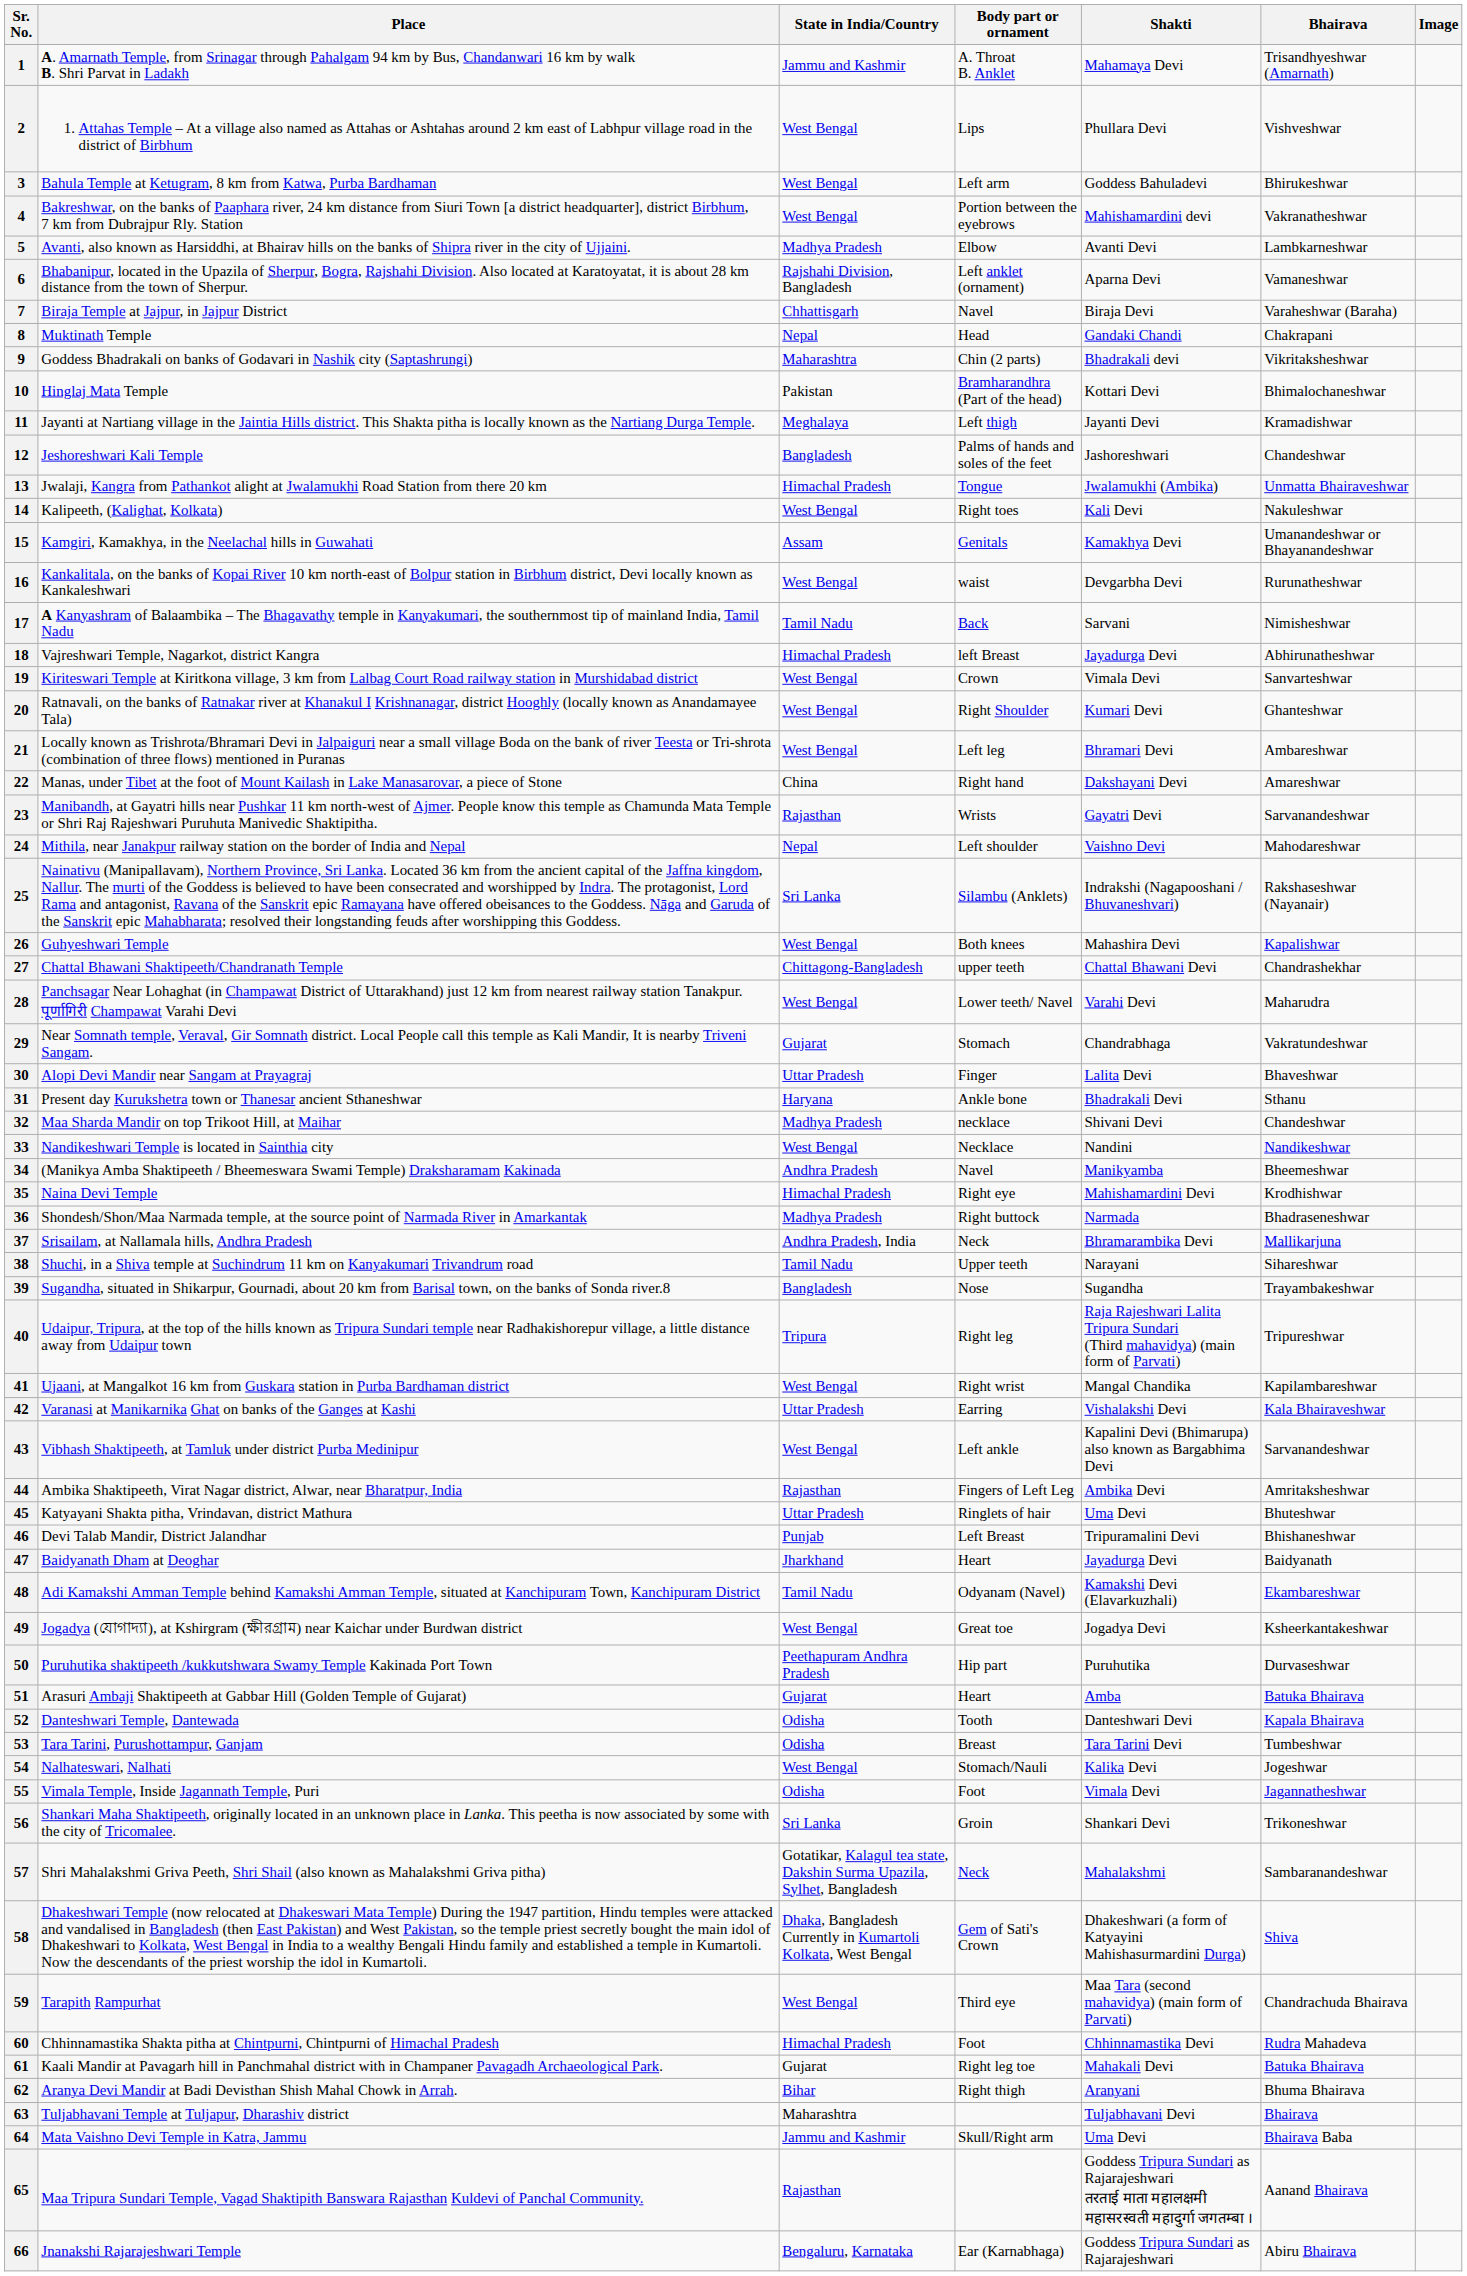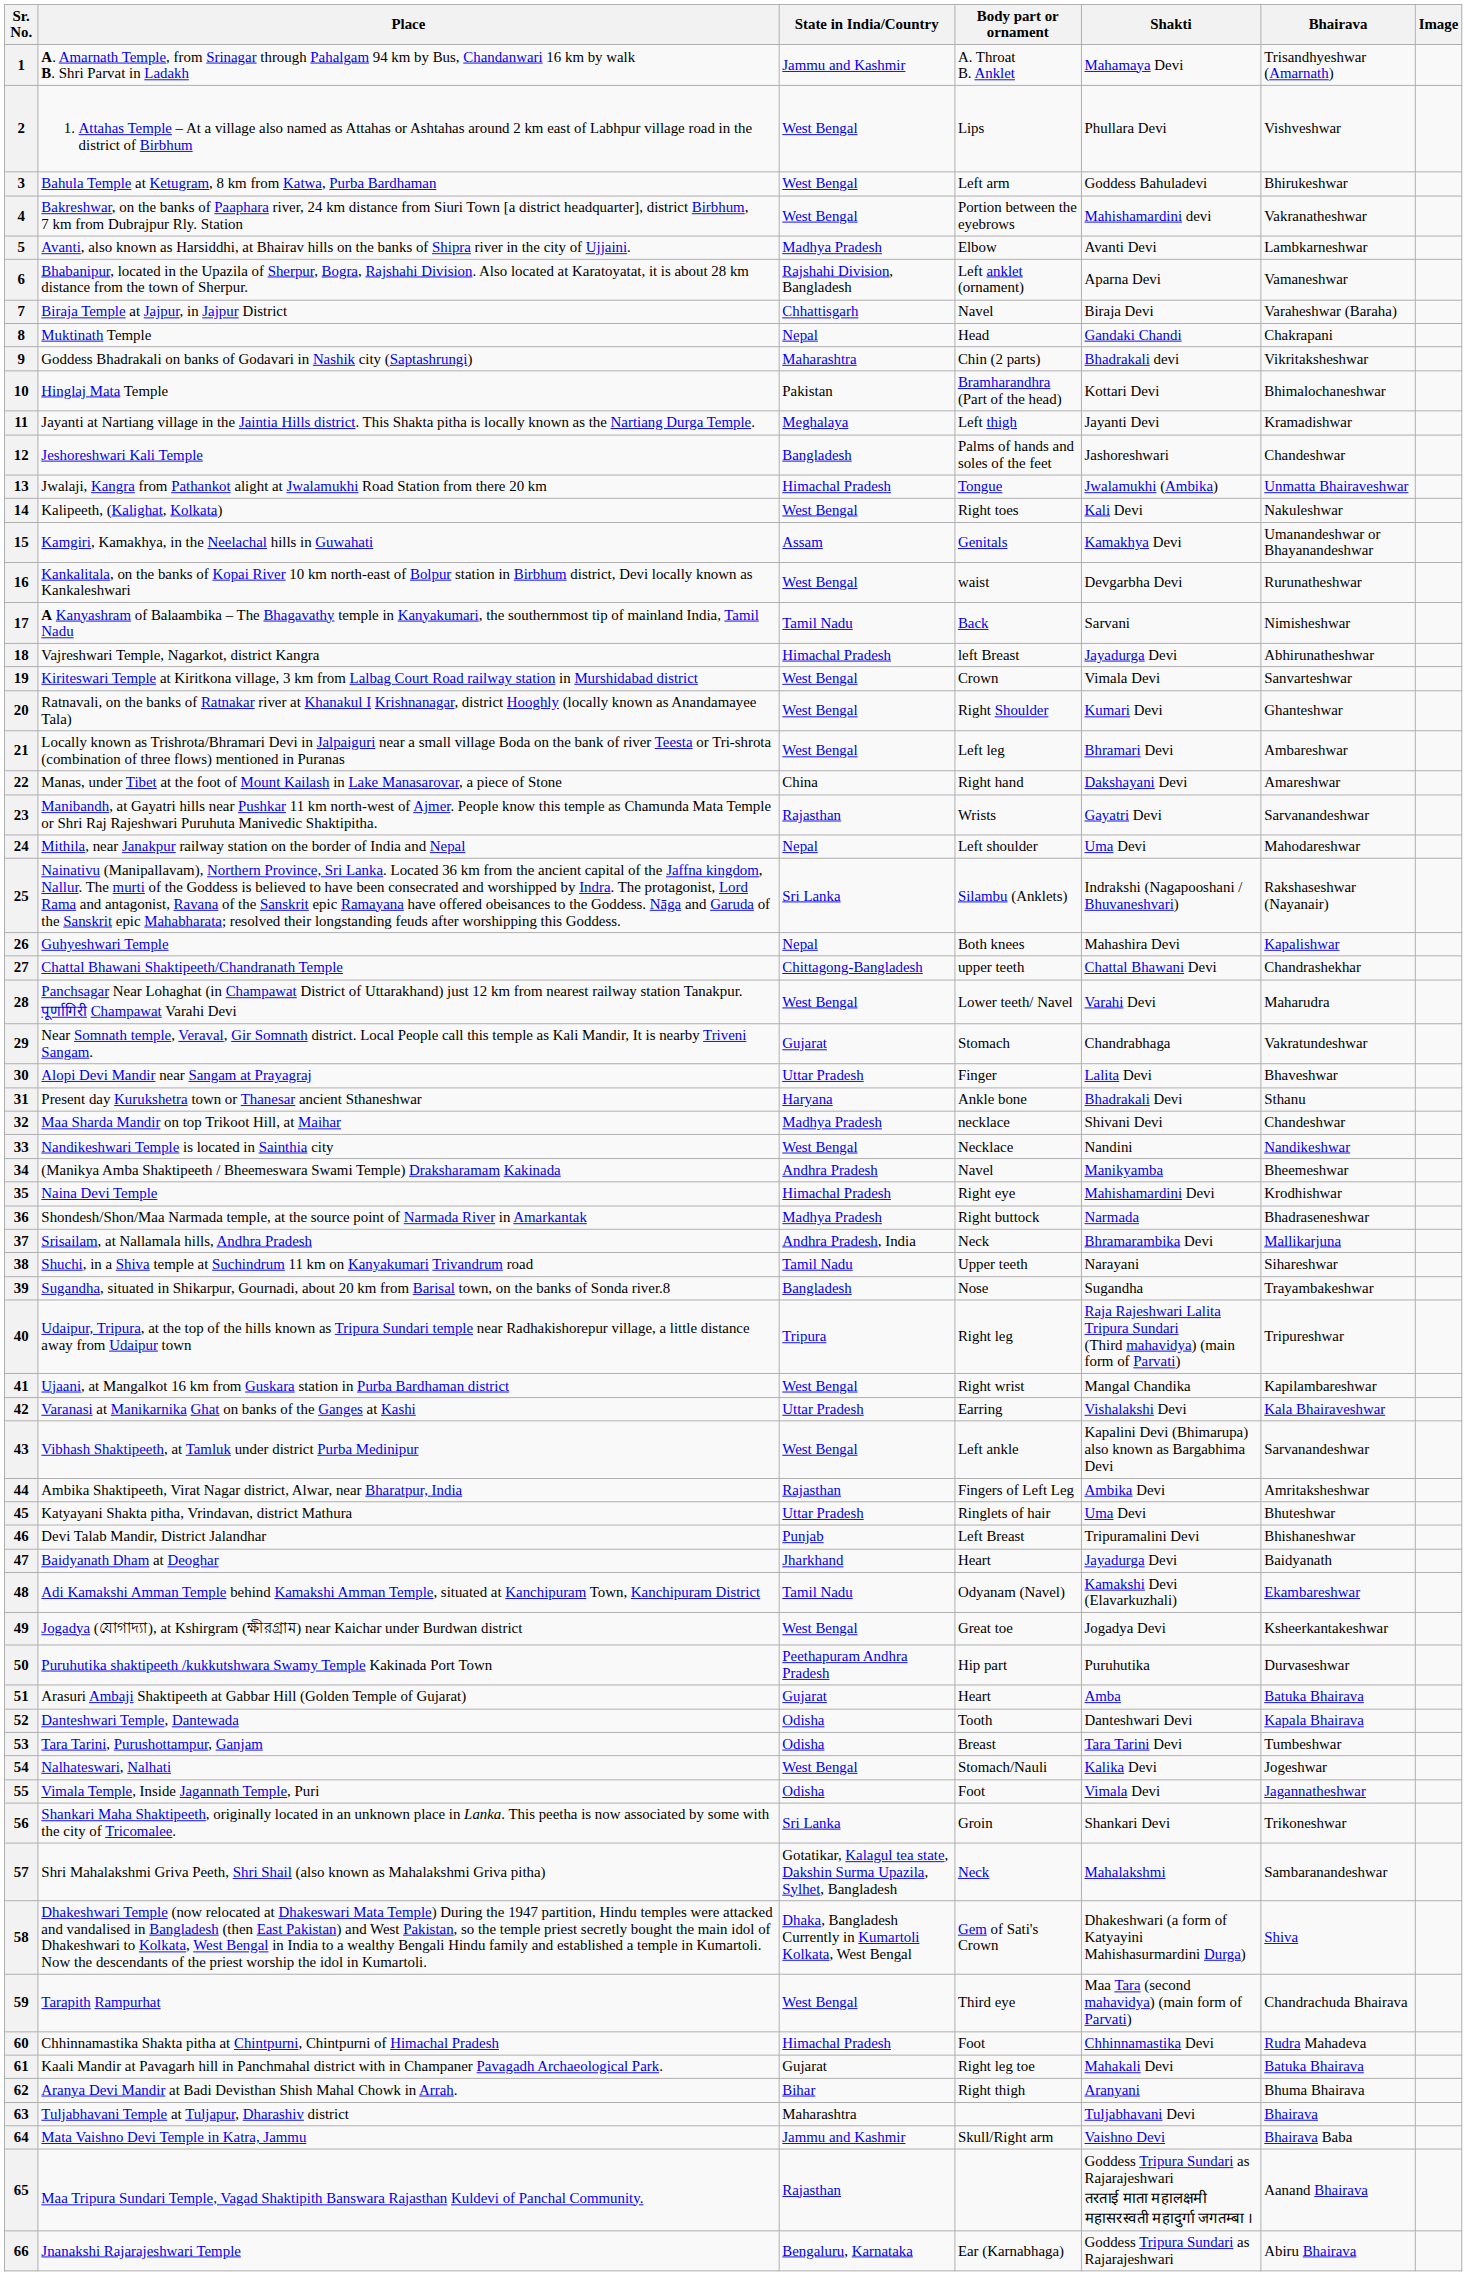(1125, 846) Vaishno Devi -> (1115, 846) Uma Devi
(820, 944) West Bengal -> (800, 944) Nepal
(1115, 2137) Uma Devi -> (1125, 2137) Vaishno Devi
